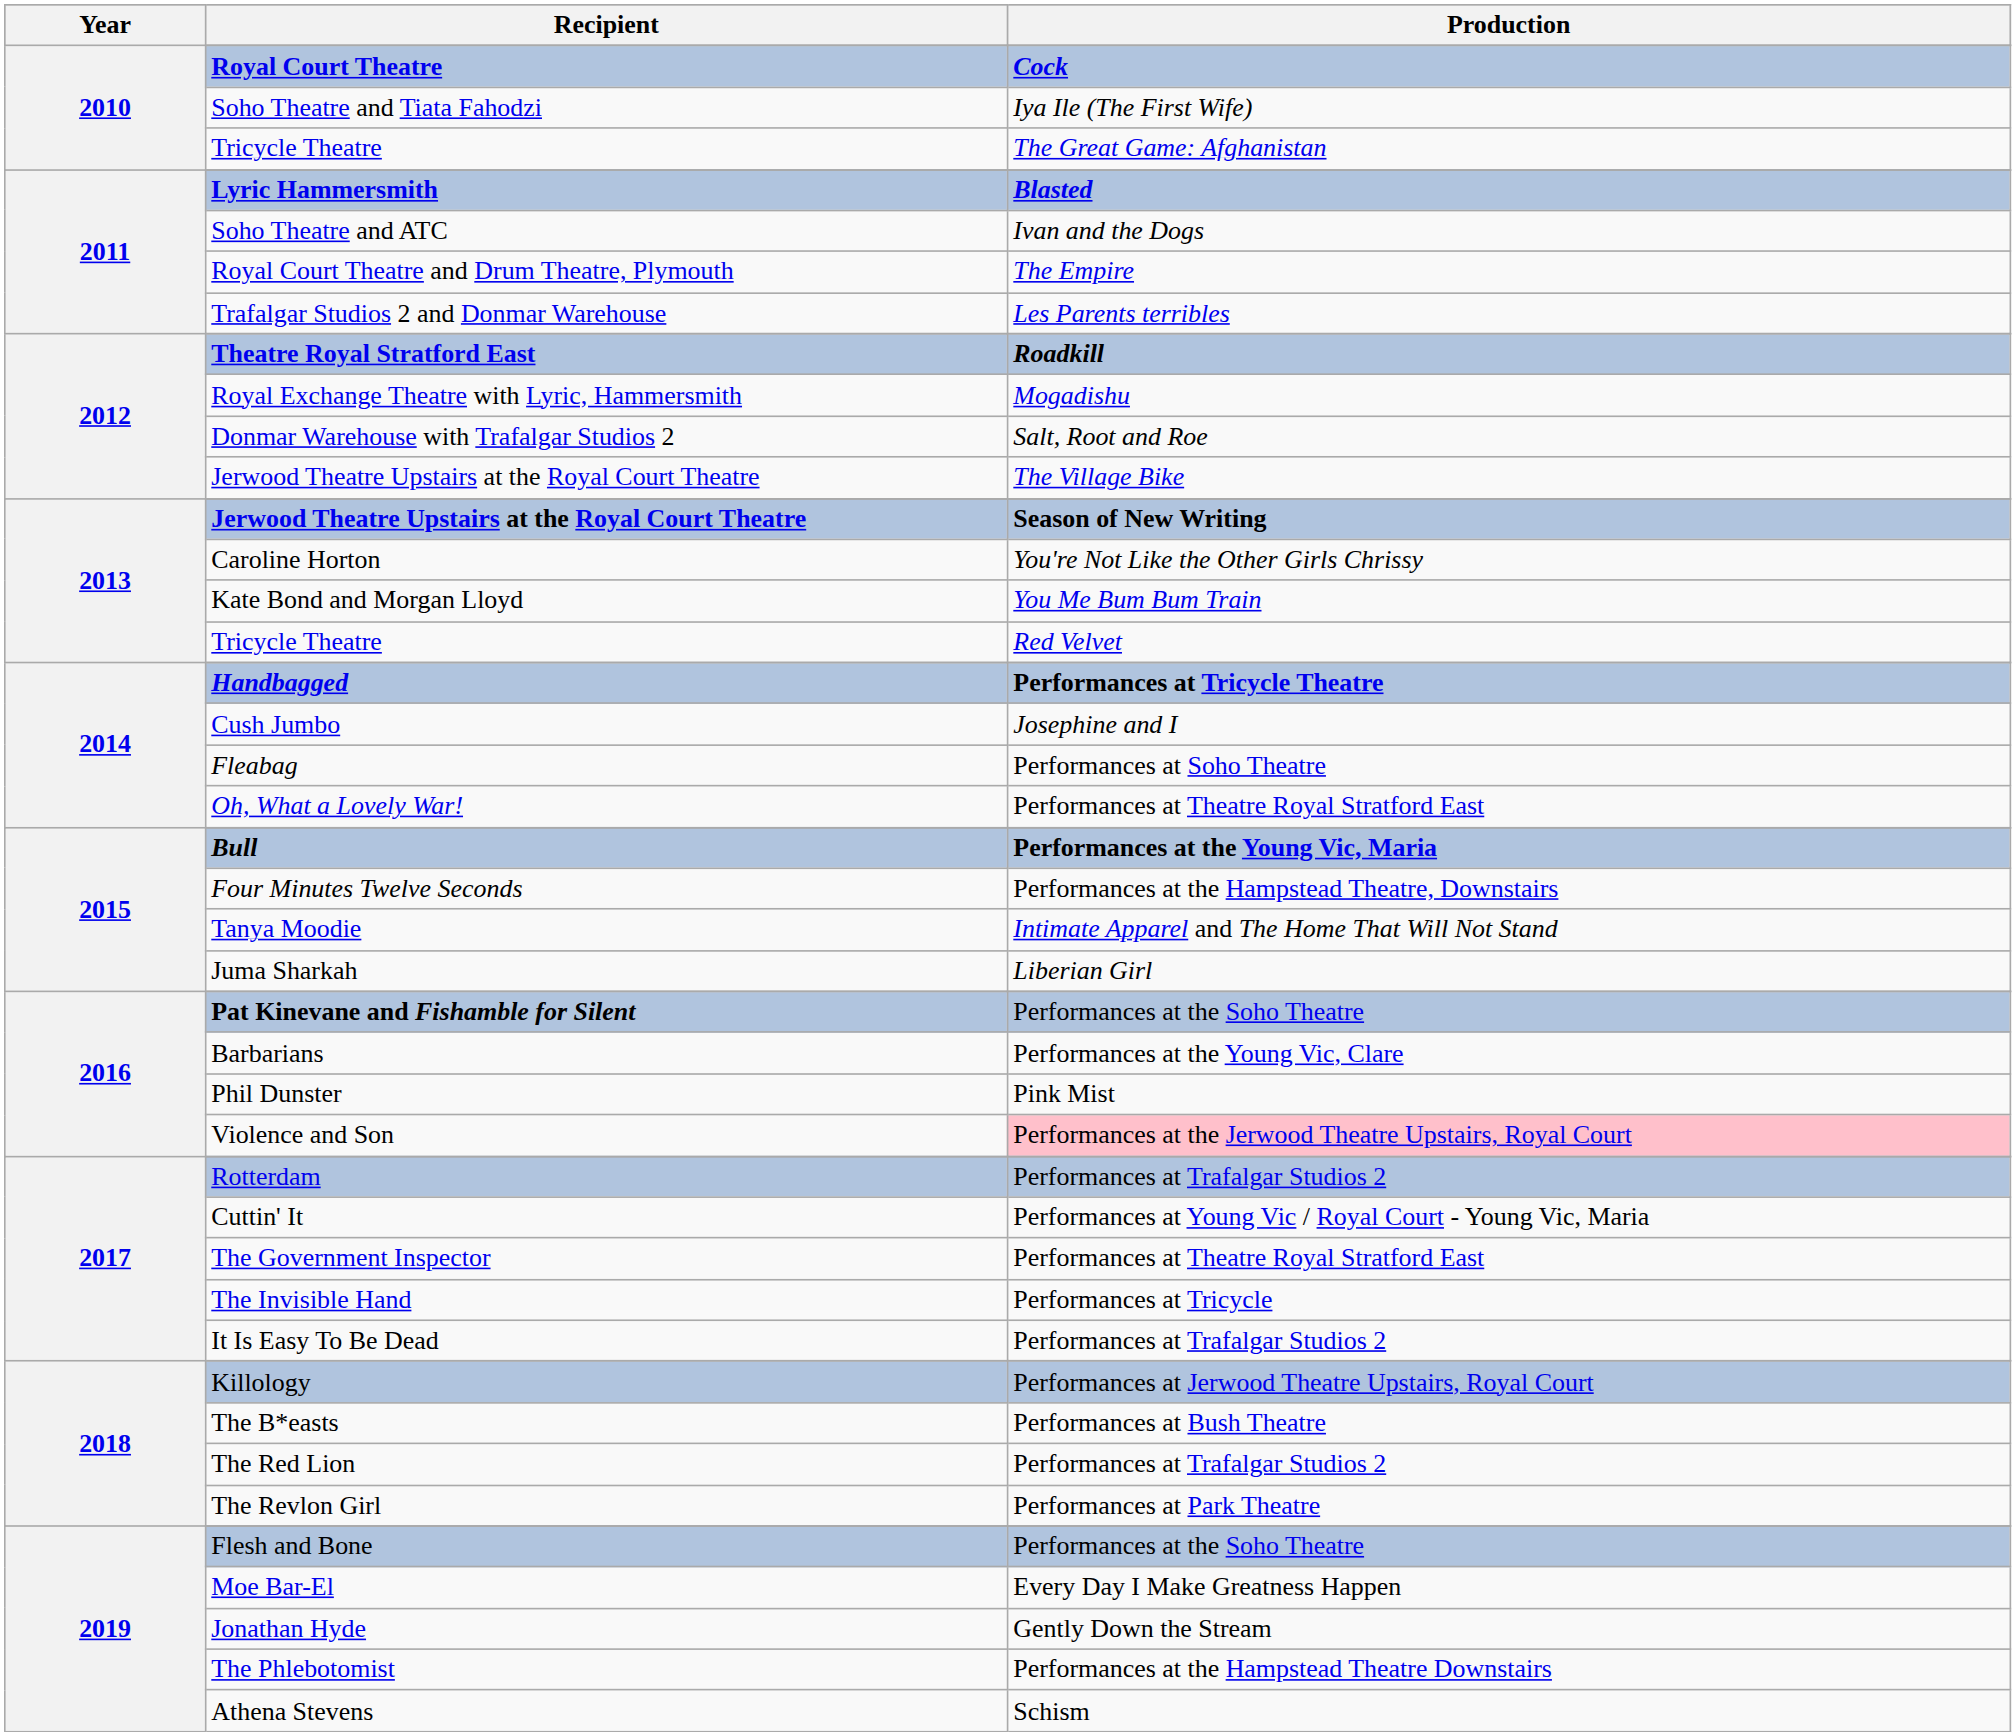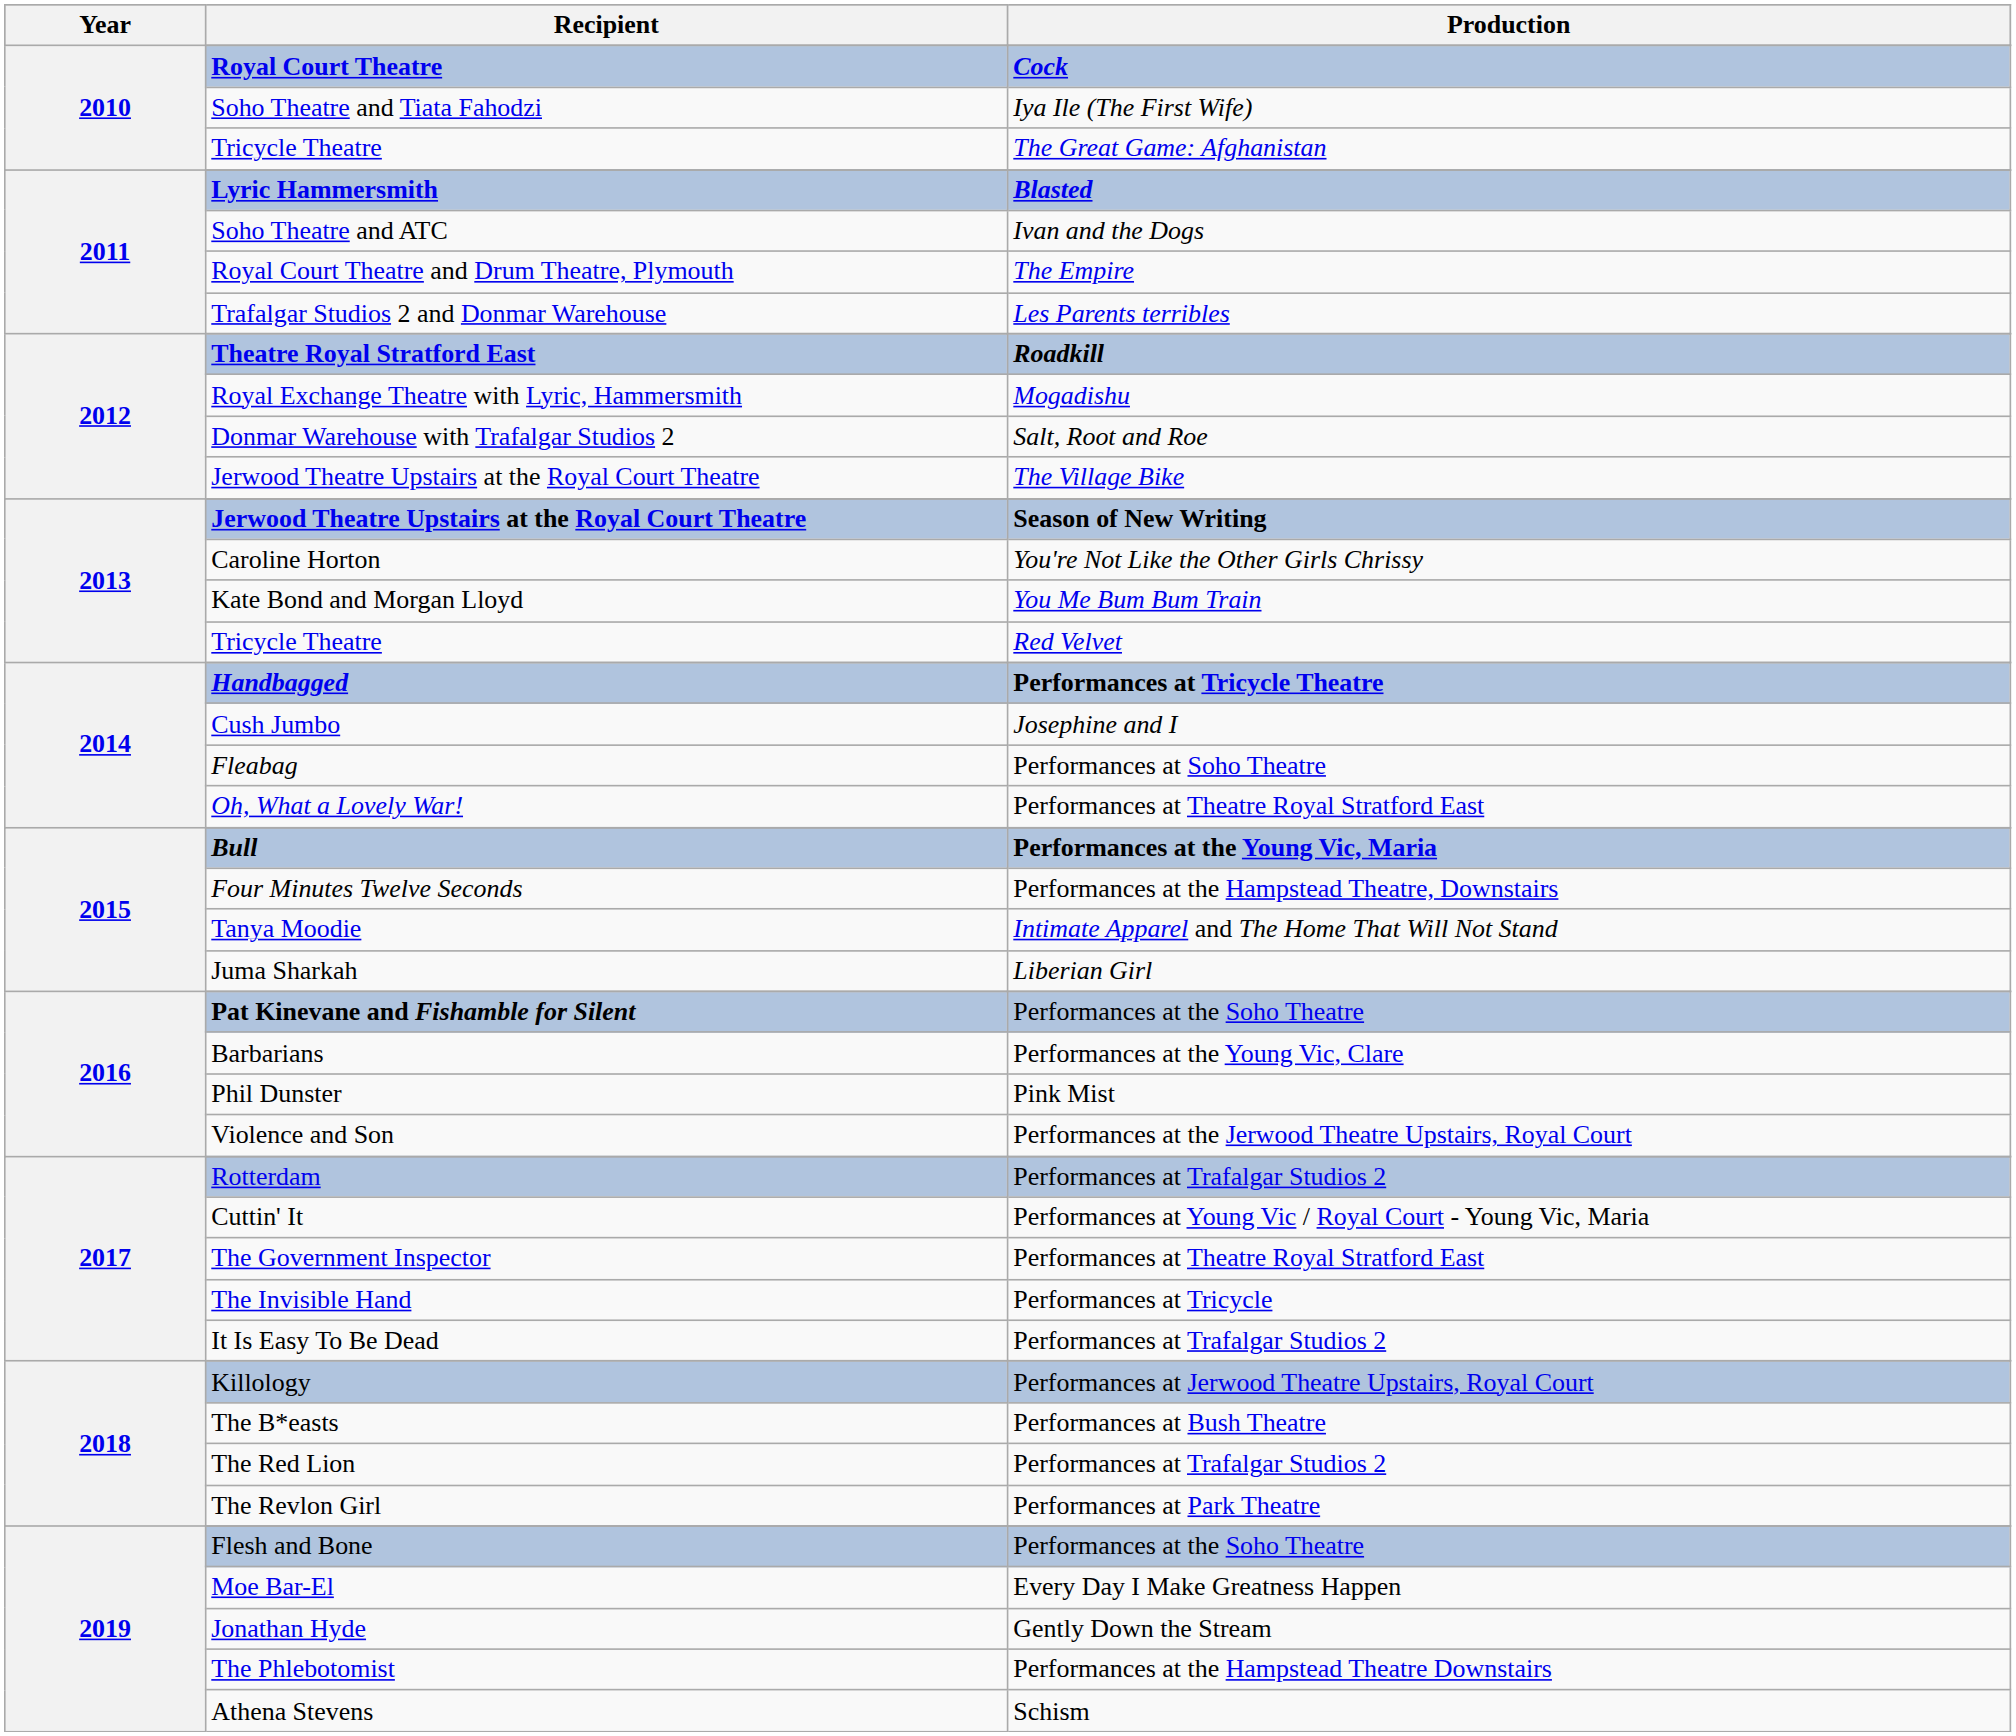(1323, 1134) pink background -> (1323, 1134) no background
